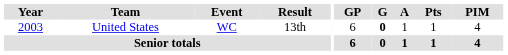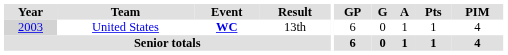(31, 27) no background -> (31, 27) lightgrey background
(227, 27) normal -> (227, 27) bold
(383, 27) bold -> (383, 27) normal
